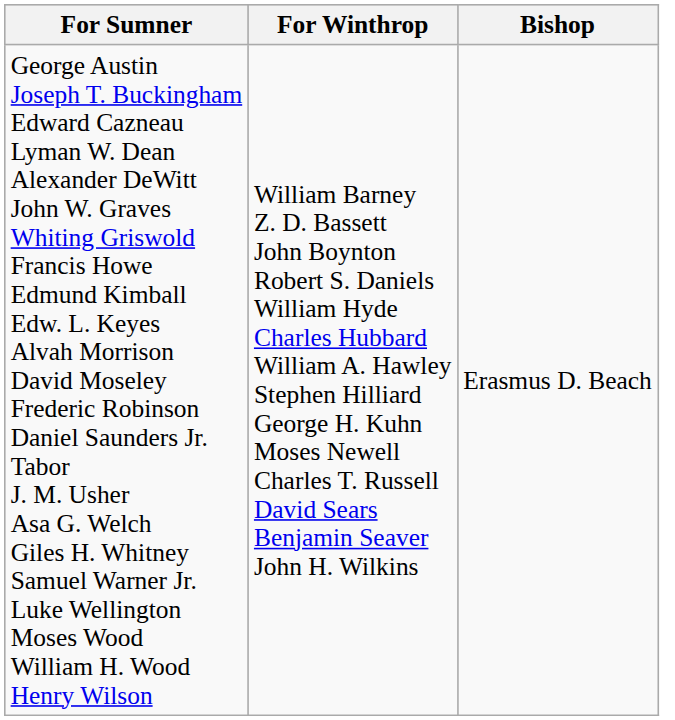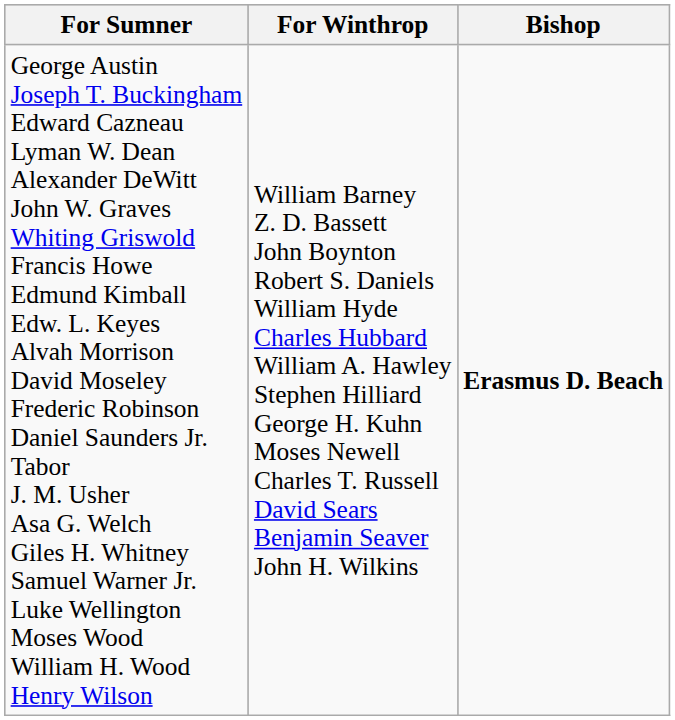(557, 379) normal -> (563, 379) bold
